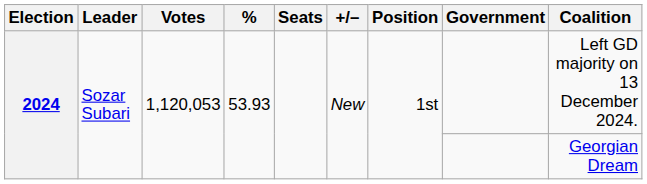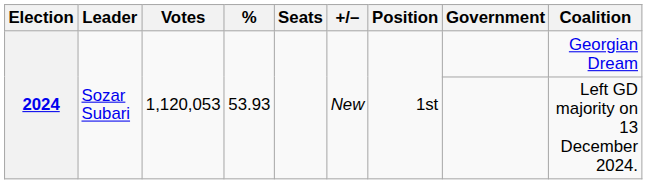(597, 82) Left GD majority on 13 December 2024. -> (603, 53) Georgian Dream
(603, 156) Georgian Dream -> (597, 127) Left GD majority on 13 December 2024.
